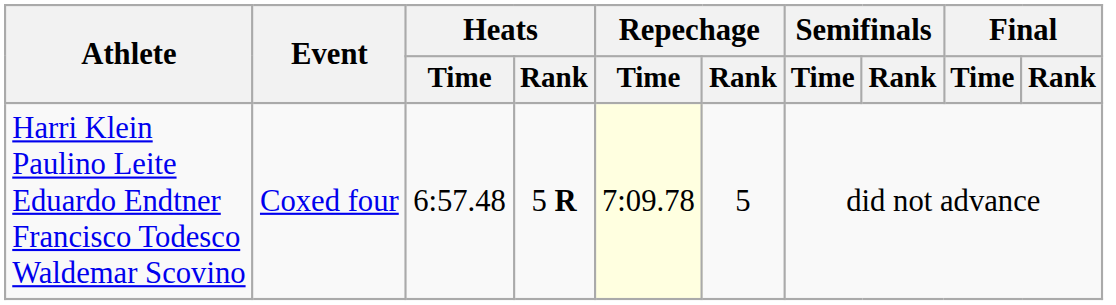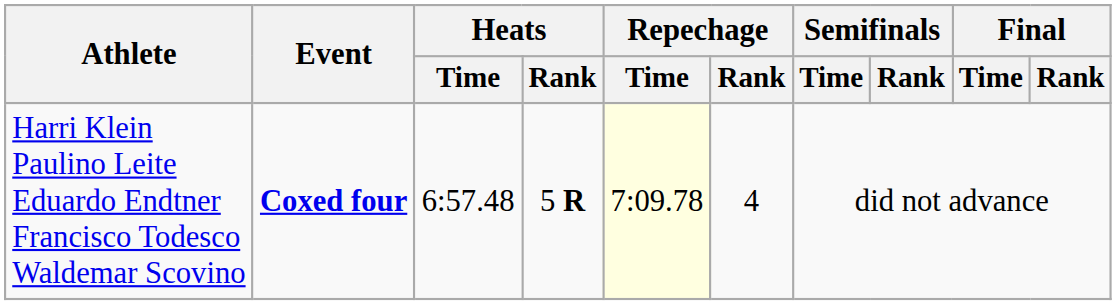(329, 201) normal -> (334, 201) bold
(743, 201) 5 -> (751, 201) 4
